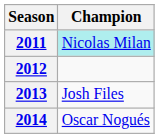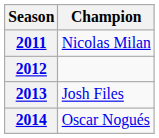(106, 42) paleturquoise background -> (106, 42) no background
